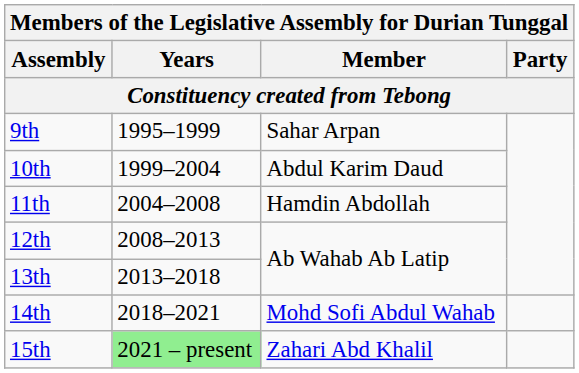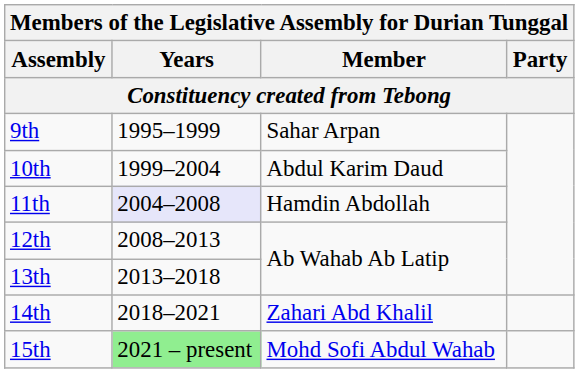(169, 204) no background -> (169, 204) lavender background
(381, 312) Mohd Sofi Abdul Wahab -> (350, 312) Zahari Abd Khalil
(350, 349) Zahari Abd Khalil -> (381, 349) Mohd Sofi Abdul Wahab
